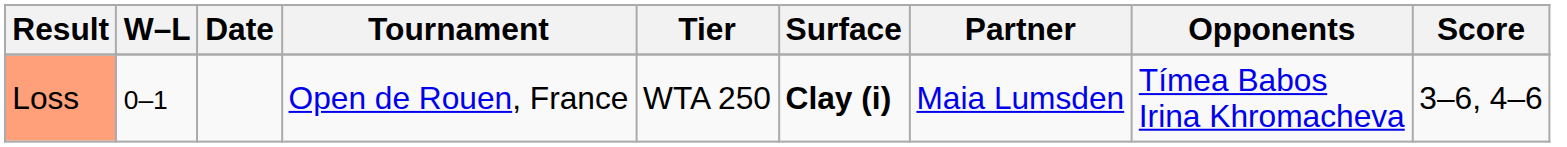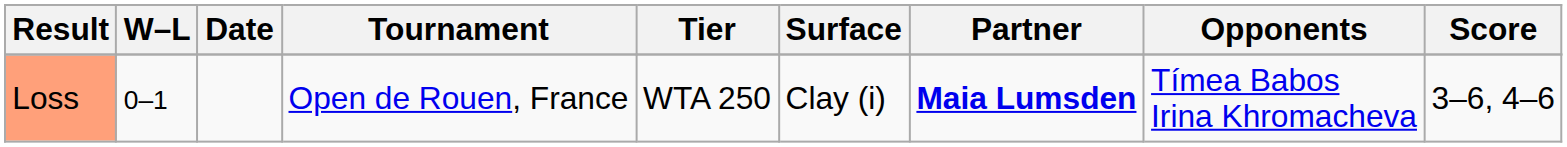(838, 97) bold -> (836, 97) normal
(1020, 97) normal -> (1026, 97) bold
